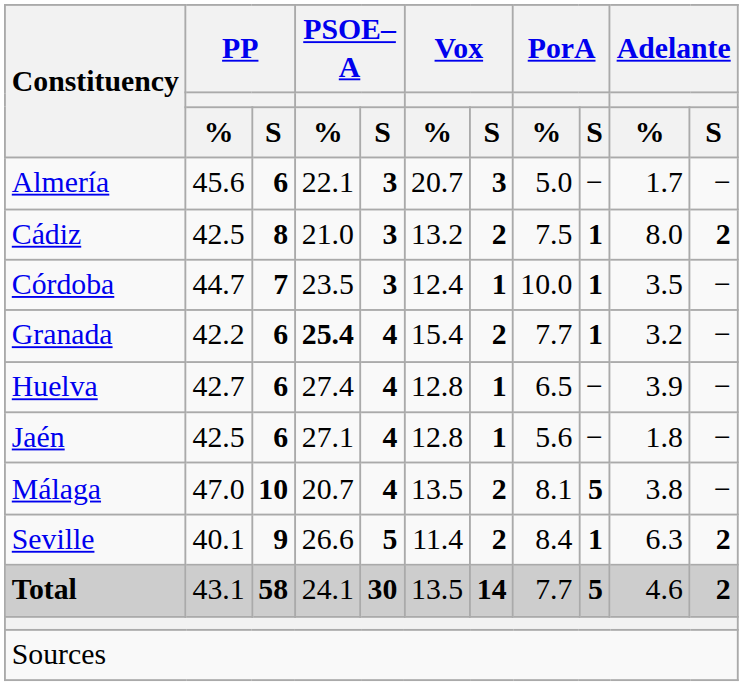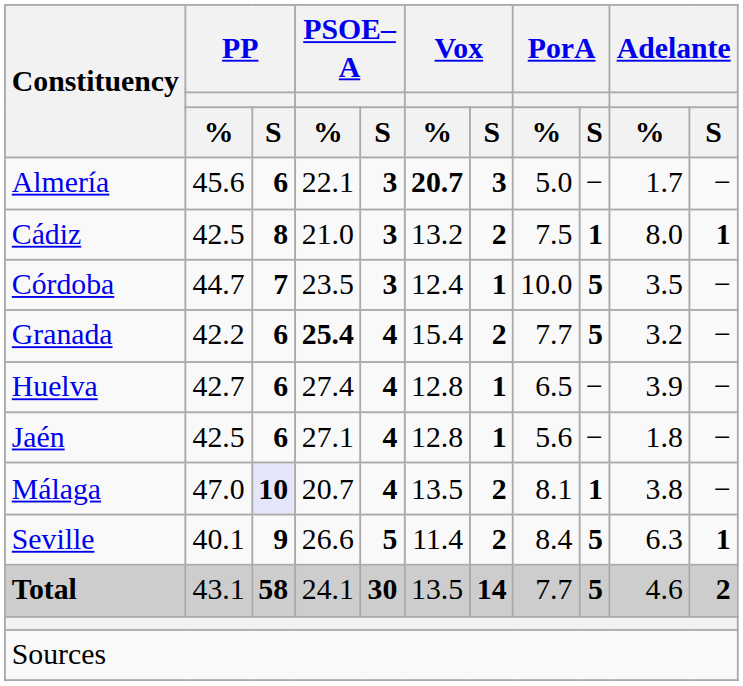(437, 182) normal -> (437, 182) bold
(723, 233) 2 -> (723, 233) 1
(595, 284) 1 -> (595, 284) 5
(595, 335) 1 -> (595, 335) 5
(273, 488) no background -> (273, 488) lavender background
(595, 488) 5 -> (595, 488) 1
(595, 539) 1 -> (595, 539) 5
(723, 539) 2 -> (723, 539) 1
